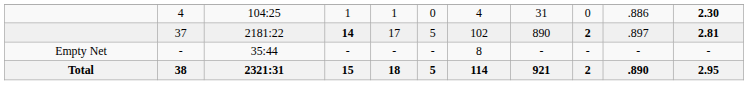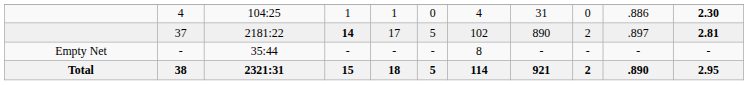(588, 32) bold -> (588, 32) normal
